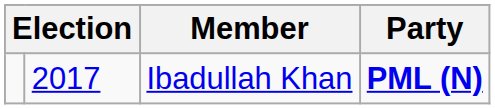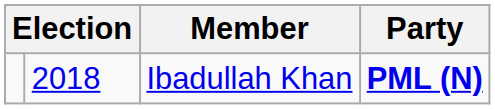(66, 77) 2017 -> (66, 77) 2018
